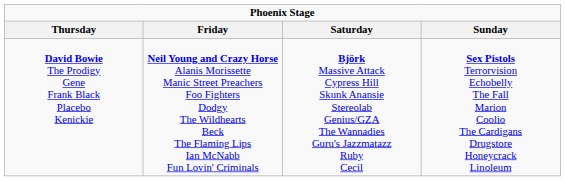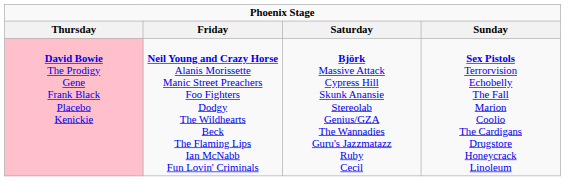(74, 89) no background -> (74, 89) pink background
